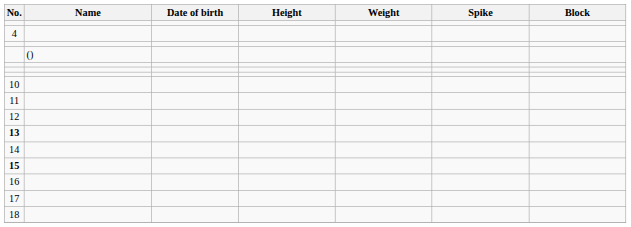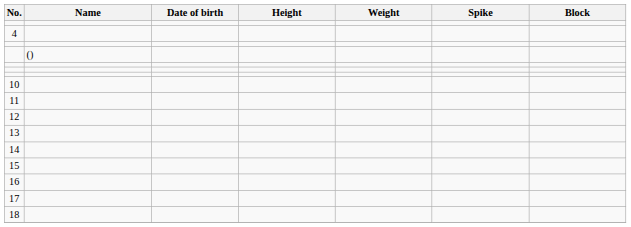(14, 133) bold -> (14, 133) normal
(14, 166) bold -> (14, 166) normal
